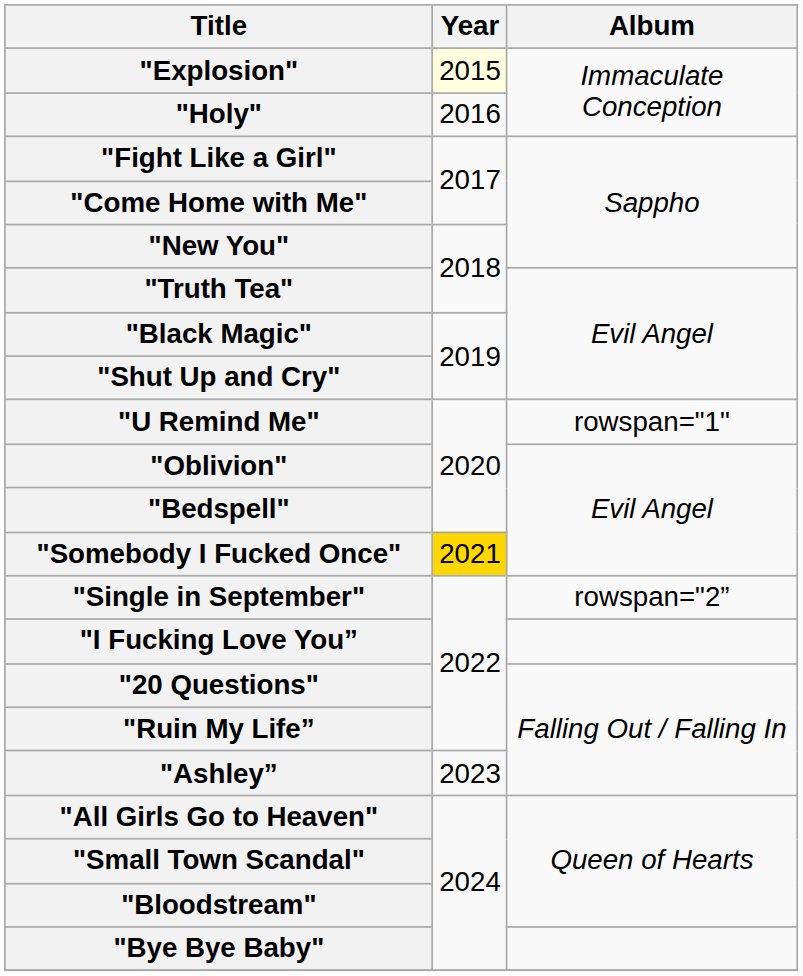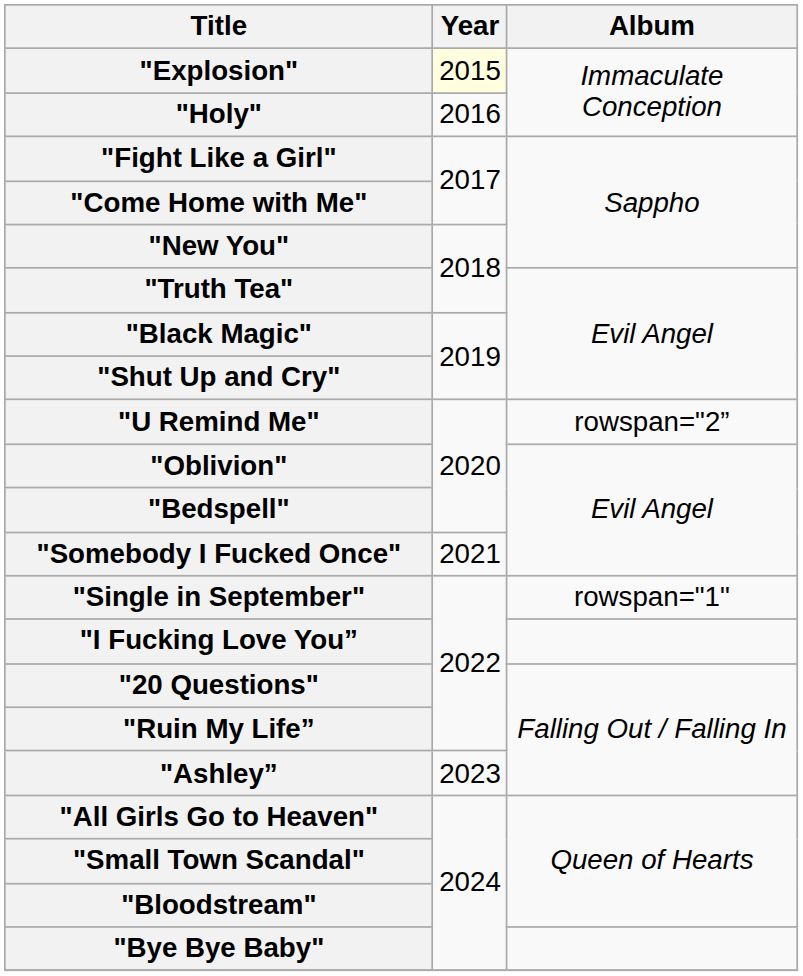(652, 421) rowspan="1" -> (652, 421) rowspan="2”
(470, 553) gold background -> (470, 553) no background
(652, 597) rowspan="2” -> (652, 597) rowspan="1"
